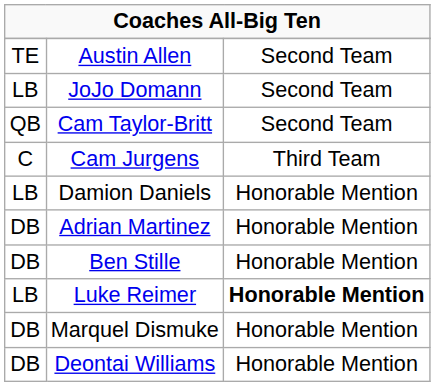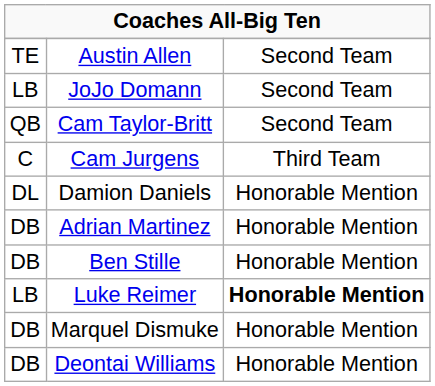(25, 192) LB -> (25, 192) DL
